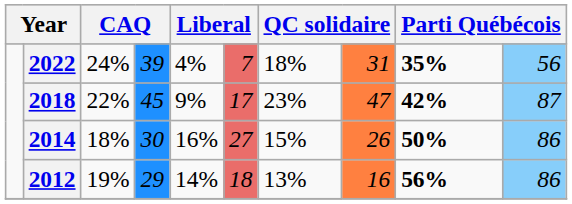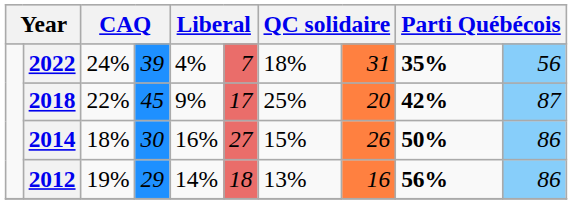(285, 101) 23% -> (285, 101) 25%
(378, 101) 47 -> (378, 101) 20
